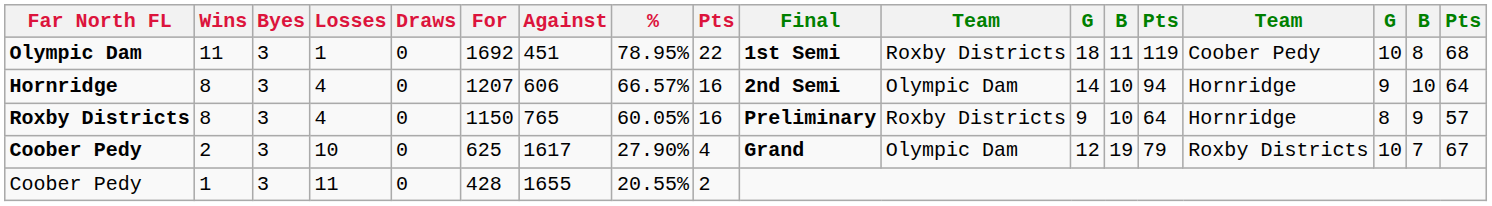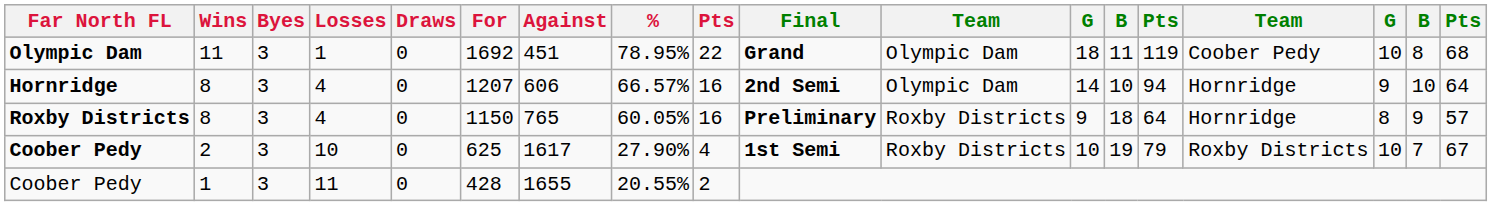(792, 54) 1st Semi -> (774, 54) Grand
(976, 54) Roxby Districts -> (952, 54) Olympic Dam
(1121, 119) 10 -> (1121, 119) 18
(774, 152) Grand -> (792, 152) 1st Semi
(952, 152) Olympic Dam -> (976, 152) Roxby Districts
(1088, 152) 12 -> (1088, 152) 10
